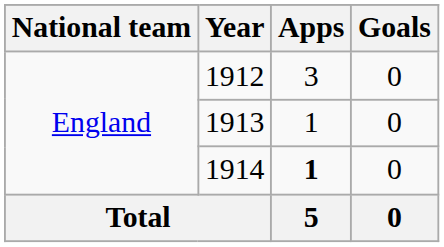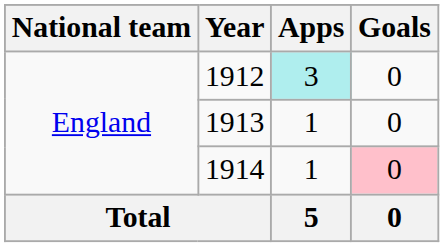(311, 75) no background -> (311, 75) paleturquoise background
(311, 169) bold -> (311, 169) normal
(394, 169) no background -> (394, 169) pink background
